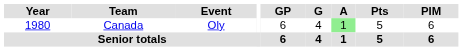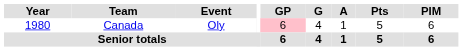(283, 25) no background -> (283, 25) pink background
(344, 25) lightgreen background -> (344, 25) no background
